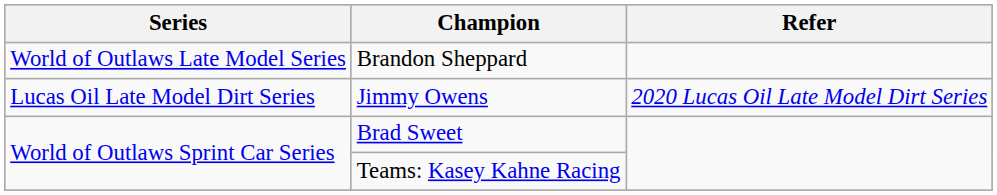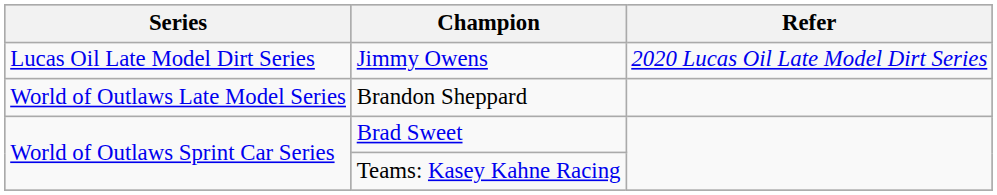rows swapped: (422, 96) <-> (442, 59)
